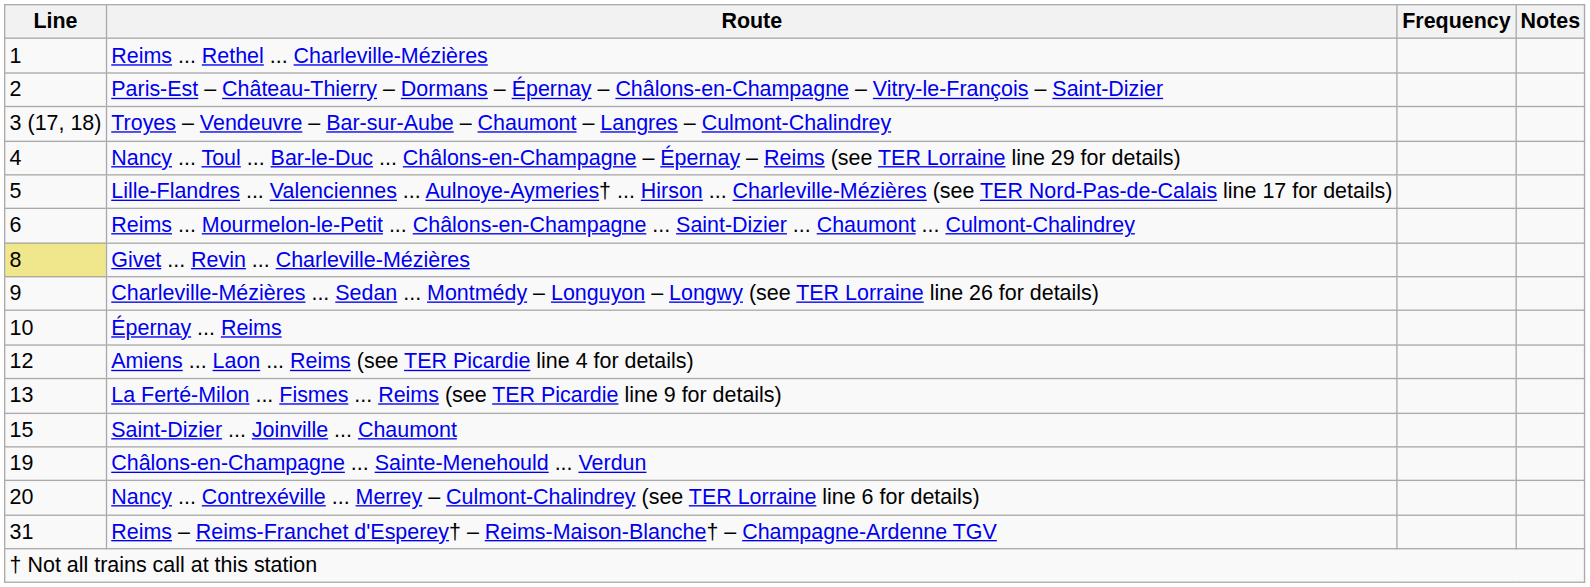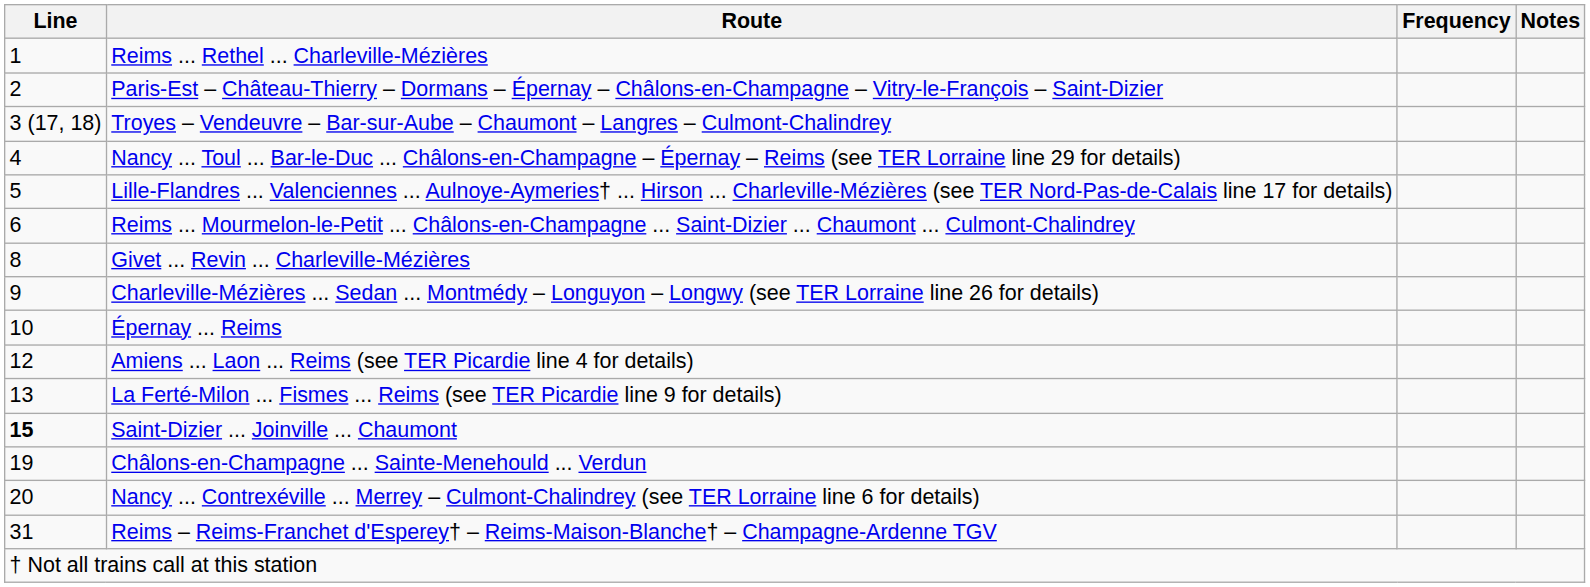(16, 259) khaki background -> (16, 259) no background
(22, 429) normal -> (22, 429) bold
